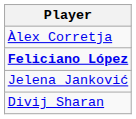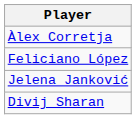(68, 59) bold -> (68, 59) normal
